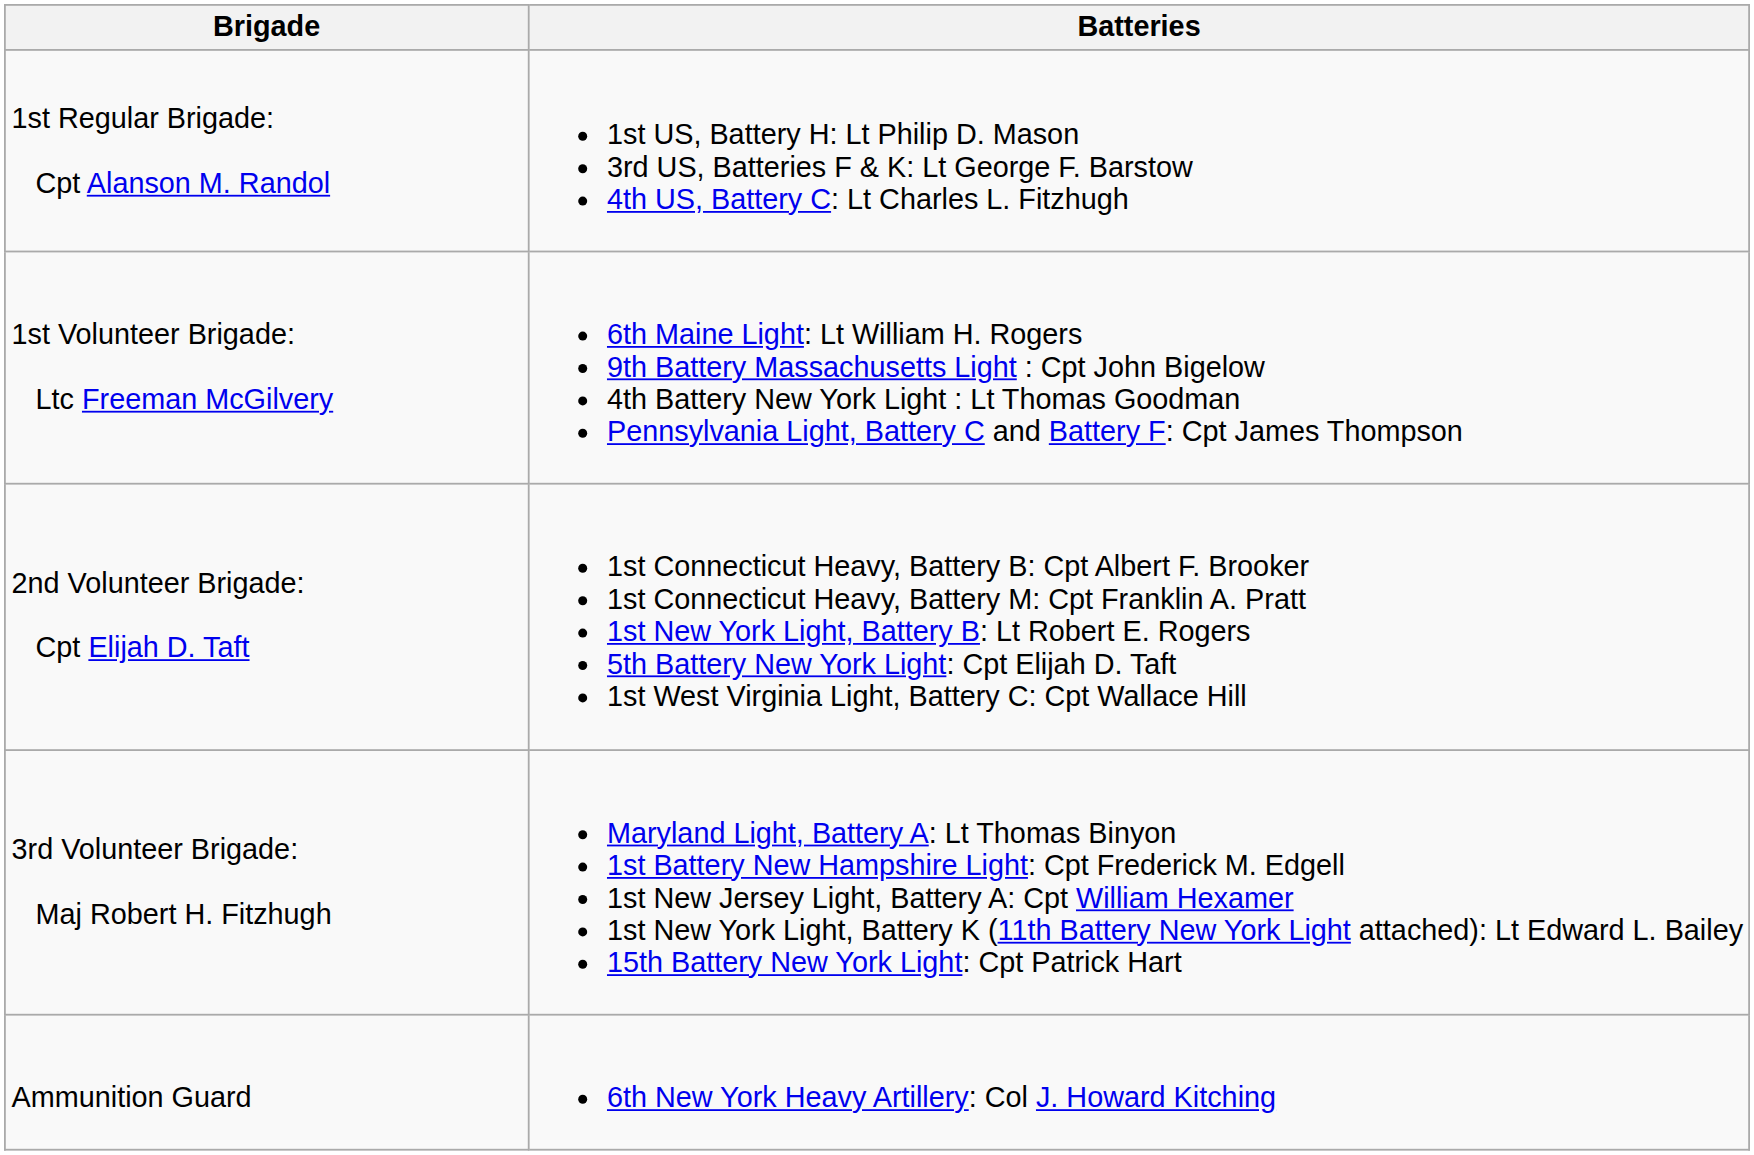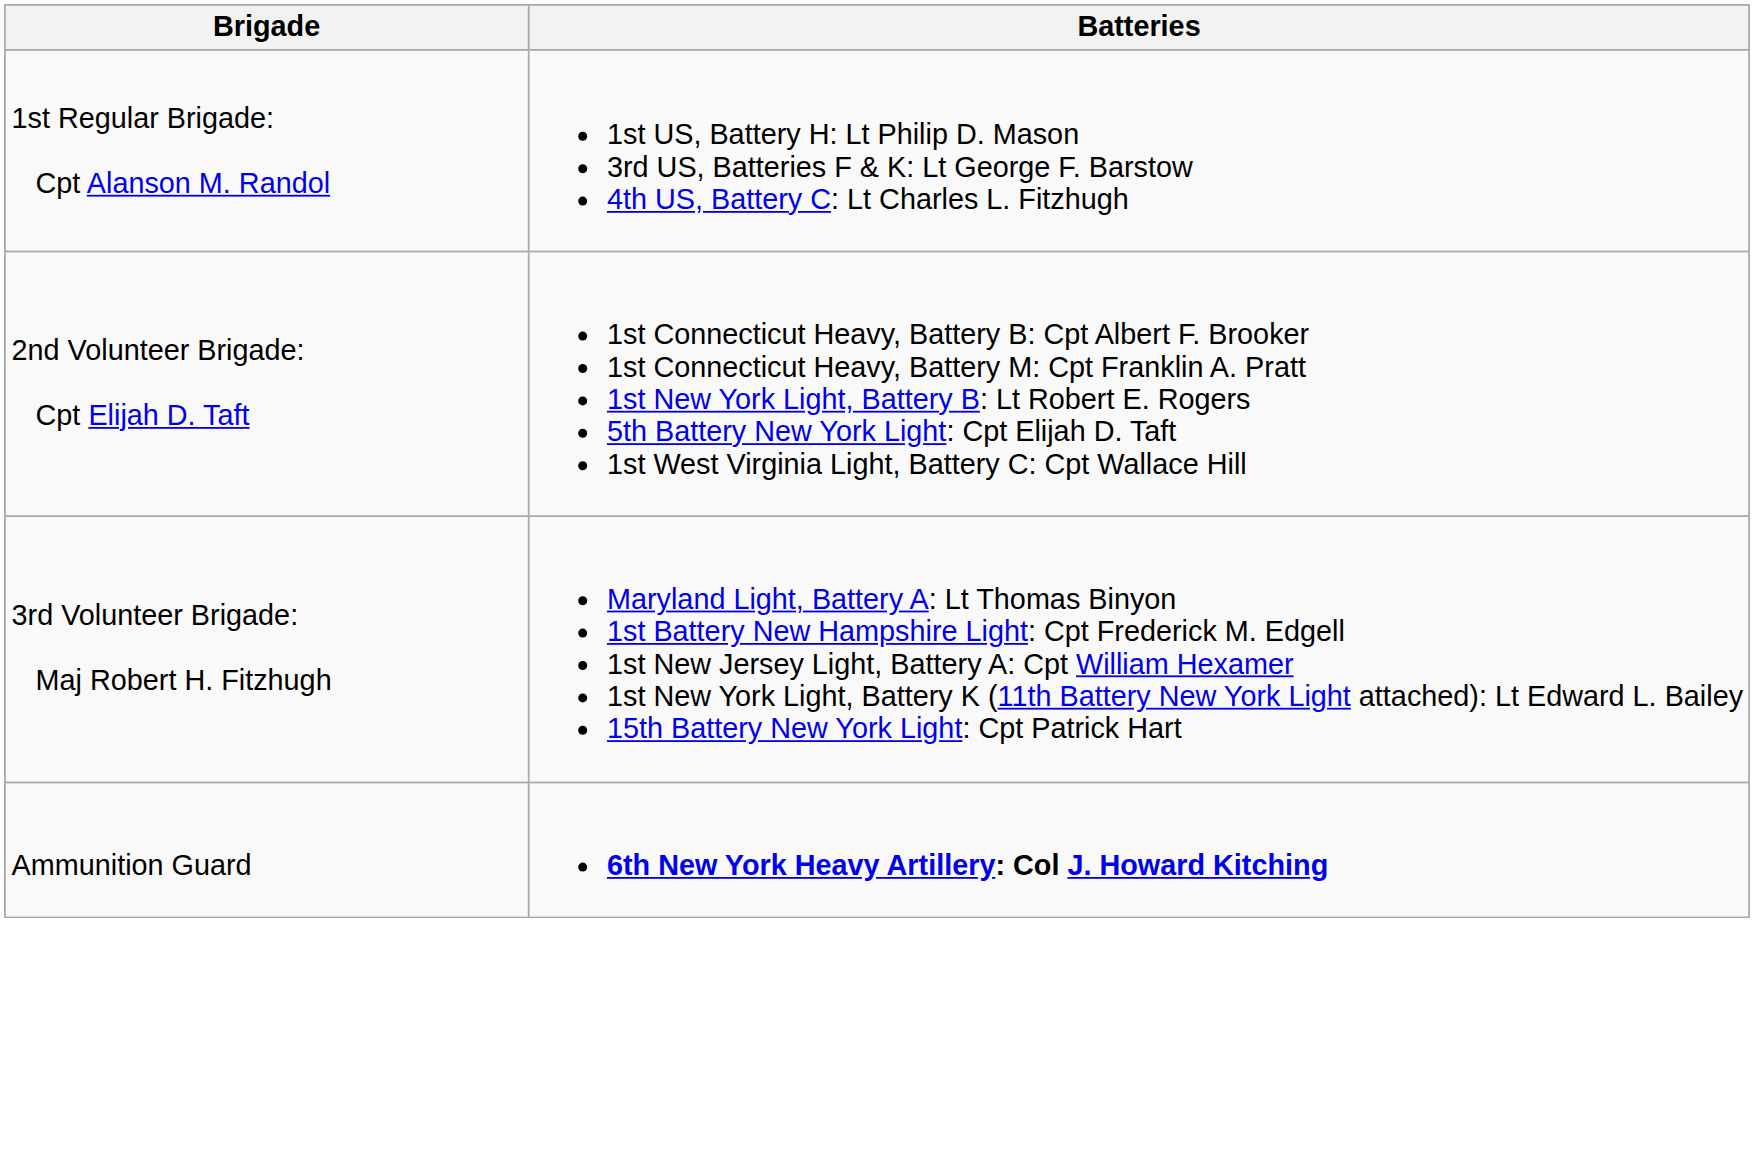- row: (172, 367)
(1139, 1099) normal -> (1139, 866) bold
